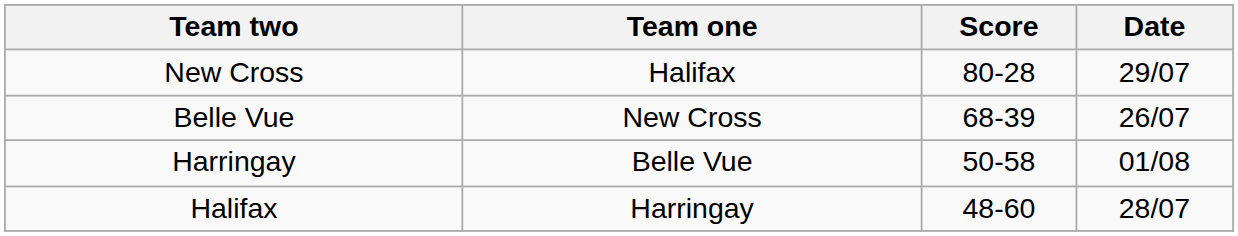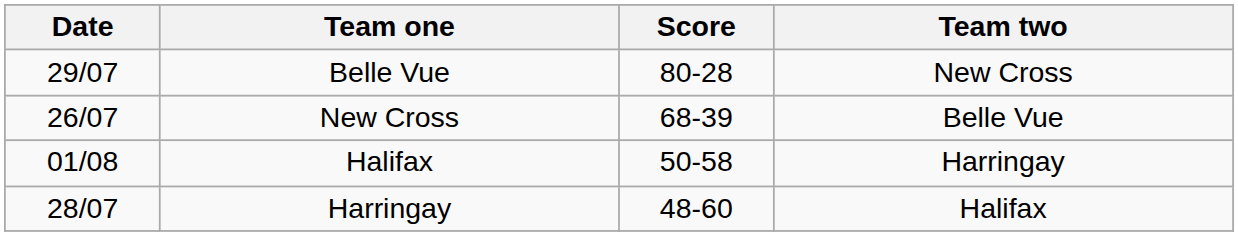columns swapped: (1154, 27) <-> (234, 27)
(692, 72) Halifax -> (389, 72) Belle Vue
(692, 162) Belle Vue -> (389, 162) Halifax
